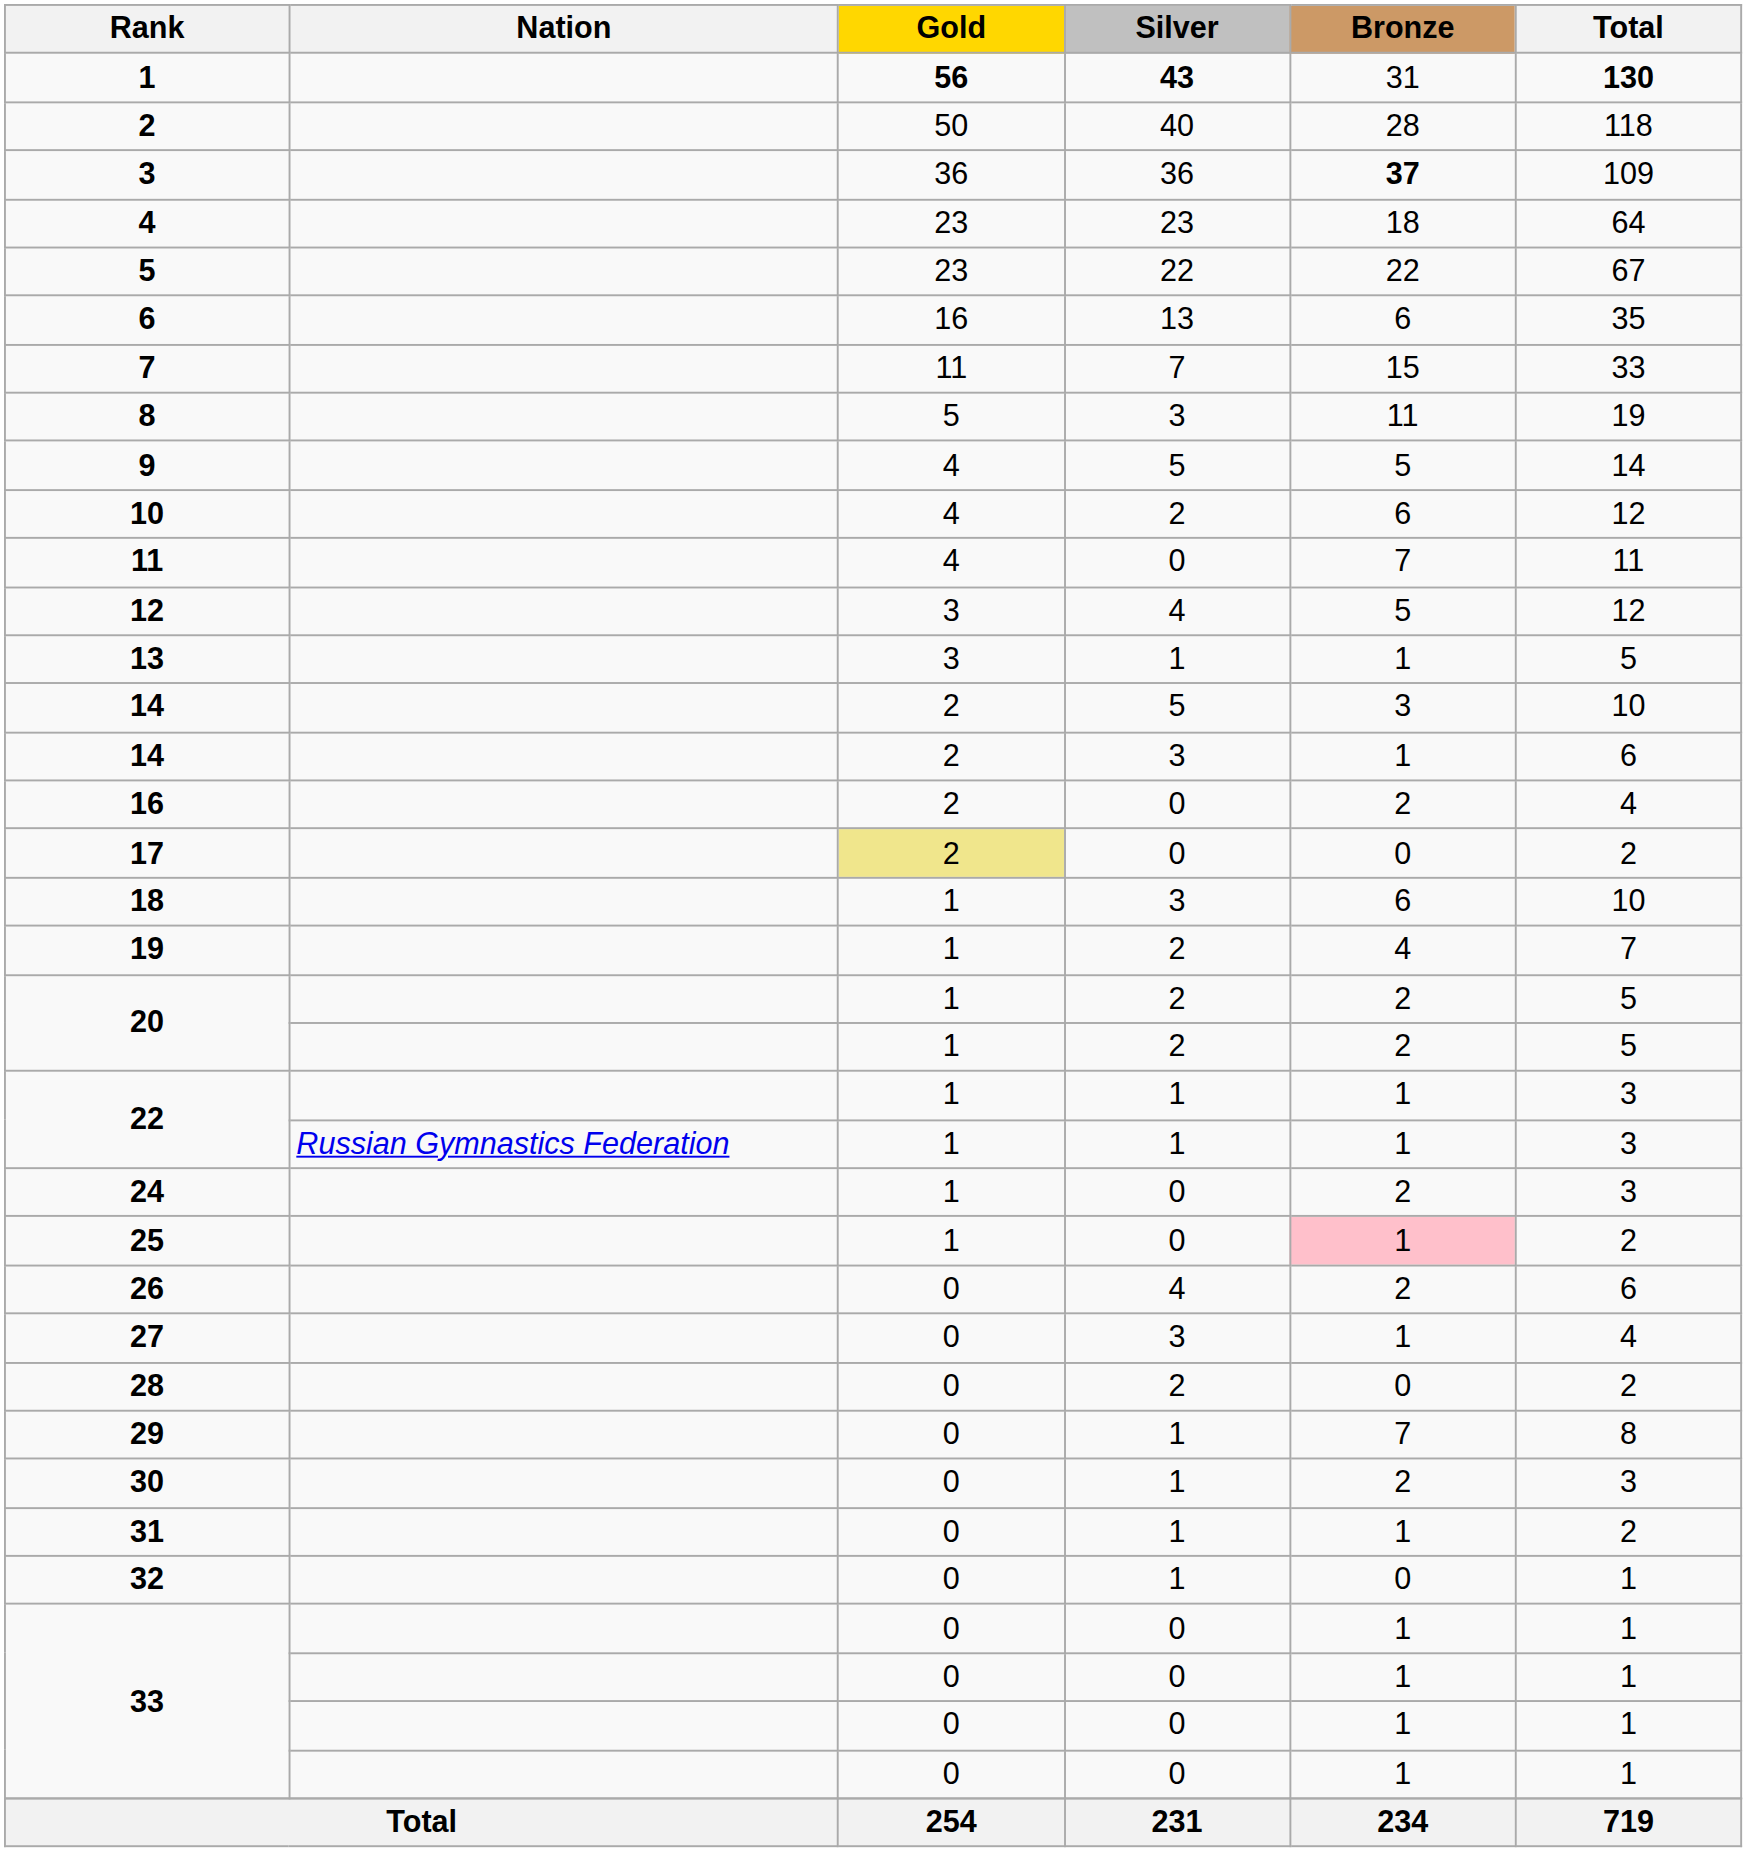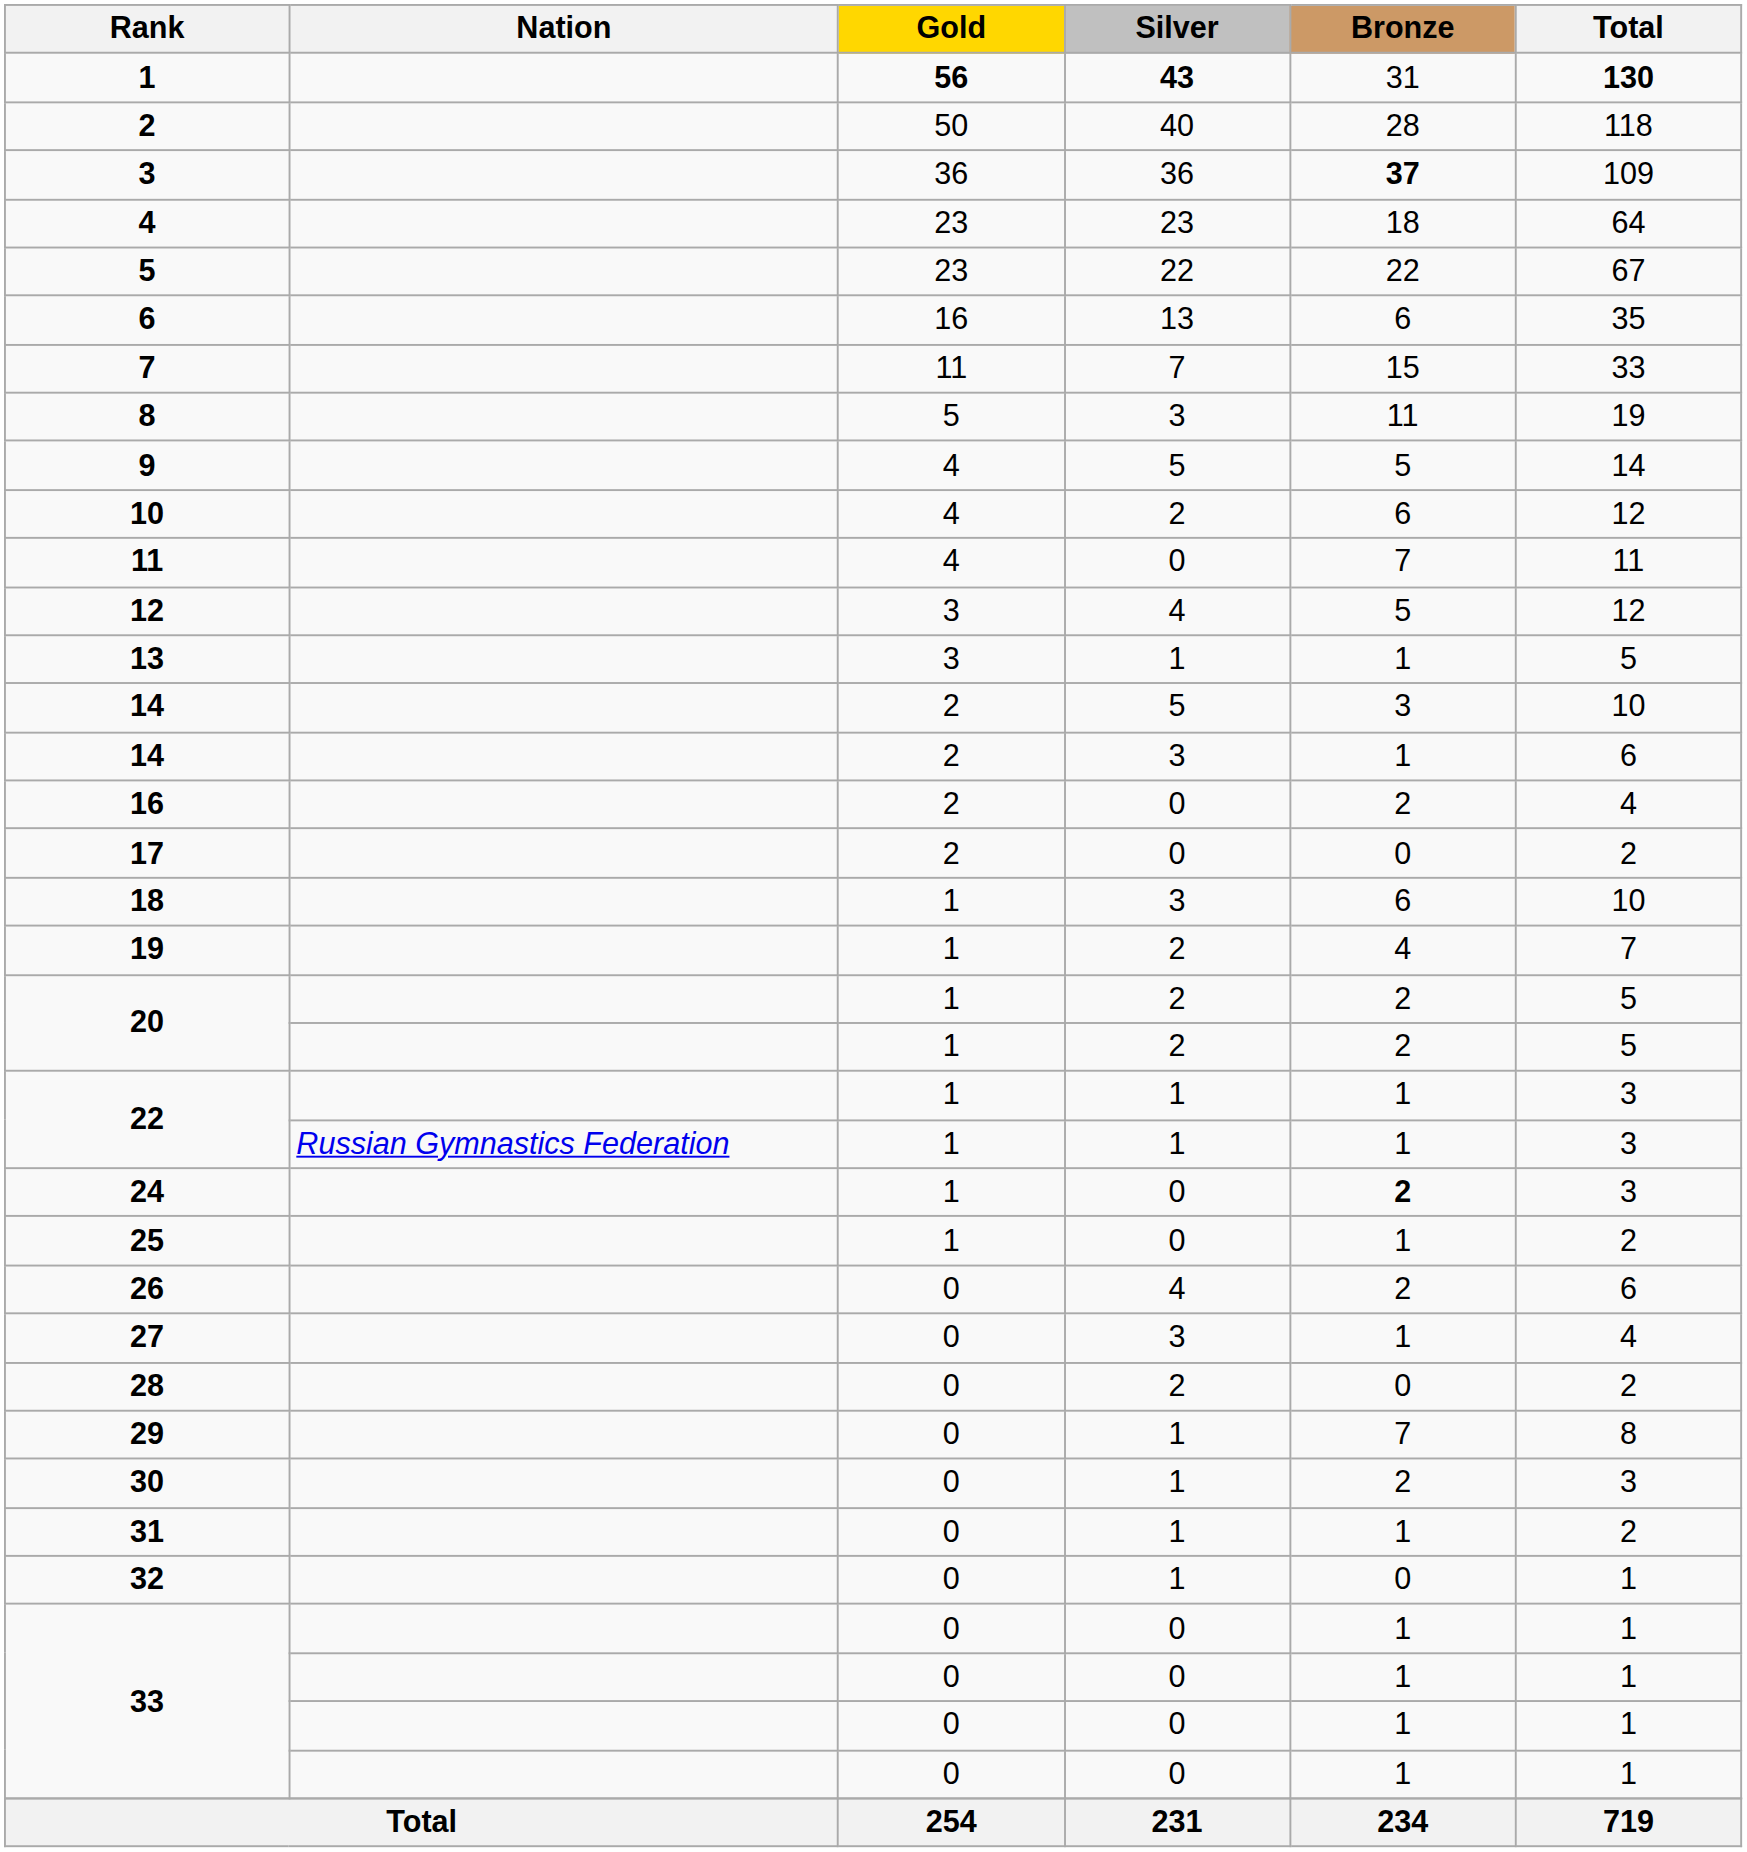(951, 852) khaki background -> (951, 852) no background
(1403, 1191) normal -> (1403, 1191) bold
(1403, 1240) pink background -> (1403, 1240) no background
